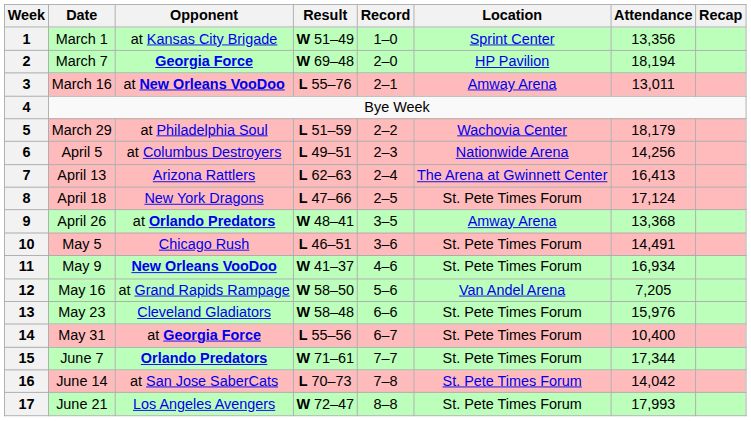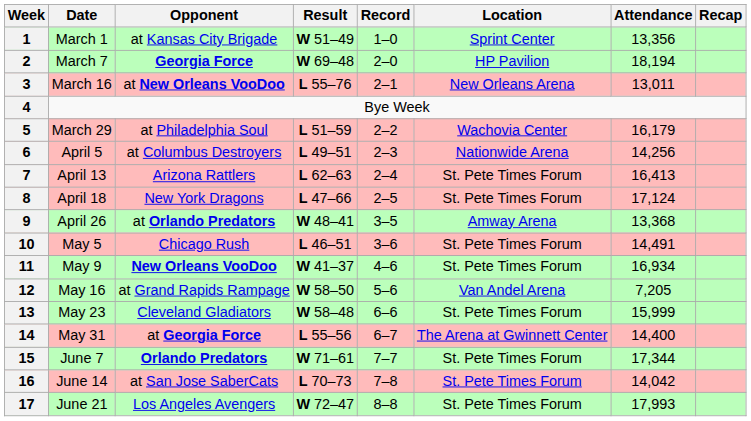(512, 84) Amway Arena -> (512, 84) New Orleans Arena
(653, 130) 18,179 -> (653, 130) 16,179
(512, 175) The Arena at Gwinnett Center -> (512, 175) St. Pete Times Forum
(653, 312) 15,976 -> (653, 312) 15,999
(512, 335) St. Pete Times Forum -> (512, 335) The Arena at Gwinnett Center
(653, 335) 10,400 -> (653, 335) 14,400
